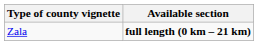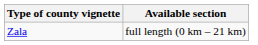(188, 31) bold -> (186, 31) normal
